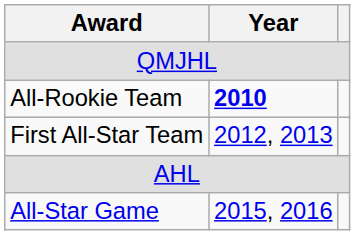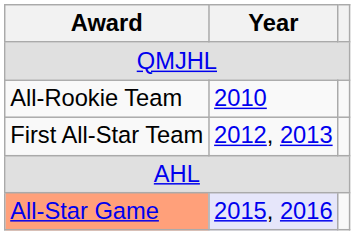(240, 98) bold -> (240, 98) normal
(85, 211) no background -> (85, 211) lightsalmon background
(273, 211) no background -> (273, 211) lavender background
